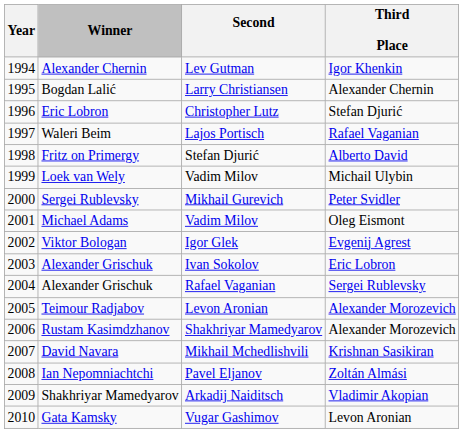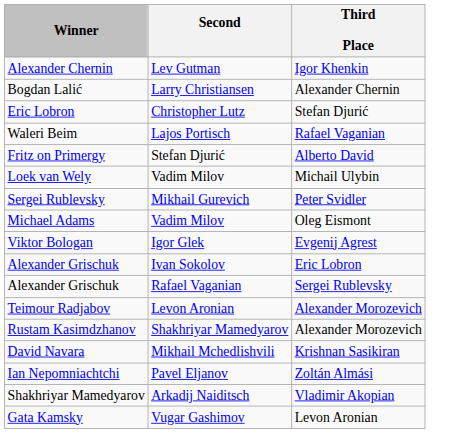- column: (21, 30)
